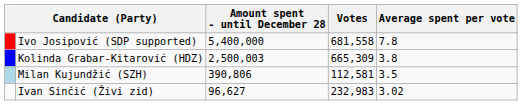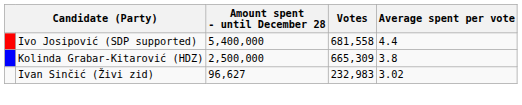(388, 41) 7.8 -> (388, 41) 4.4
(236, 58) 2,500,003 -> (236, 58) 2,500,000
- row: (83, 75)
